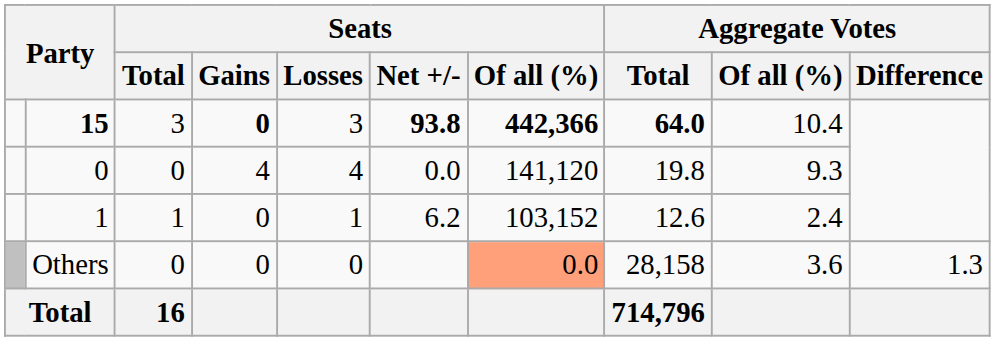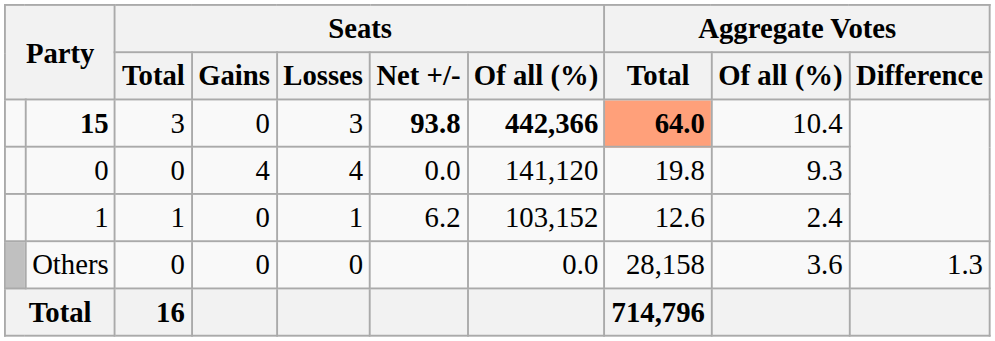(263, 123) bold -> (263, 123) normal
(680, 123) no background -> (680, 123) lightsalmon background
(580, 265) lightsalmon background -> (580, 265) no background
